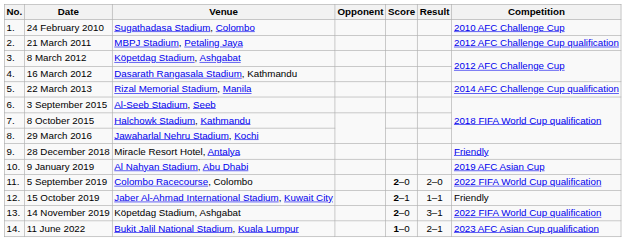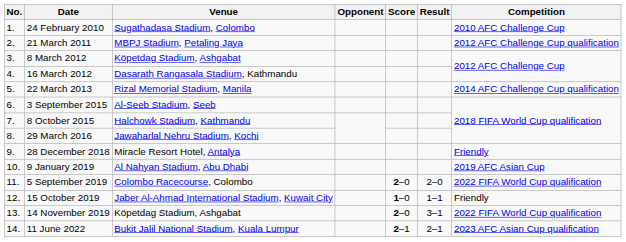(402, 197) 2–1 -> (402, 197) 1–0
(402, 228) 1–0 -> (402, 228) 2–1
